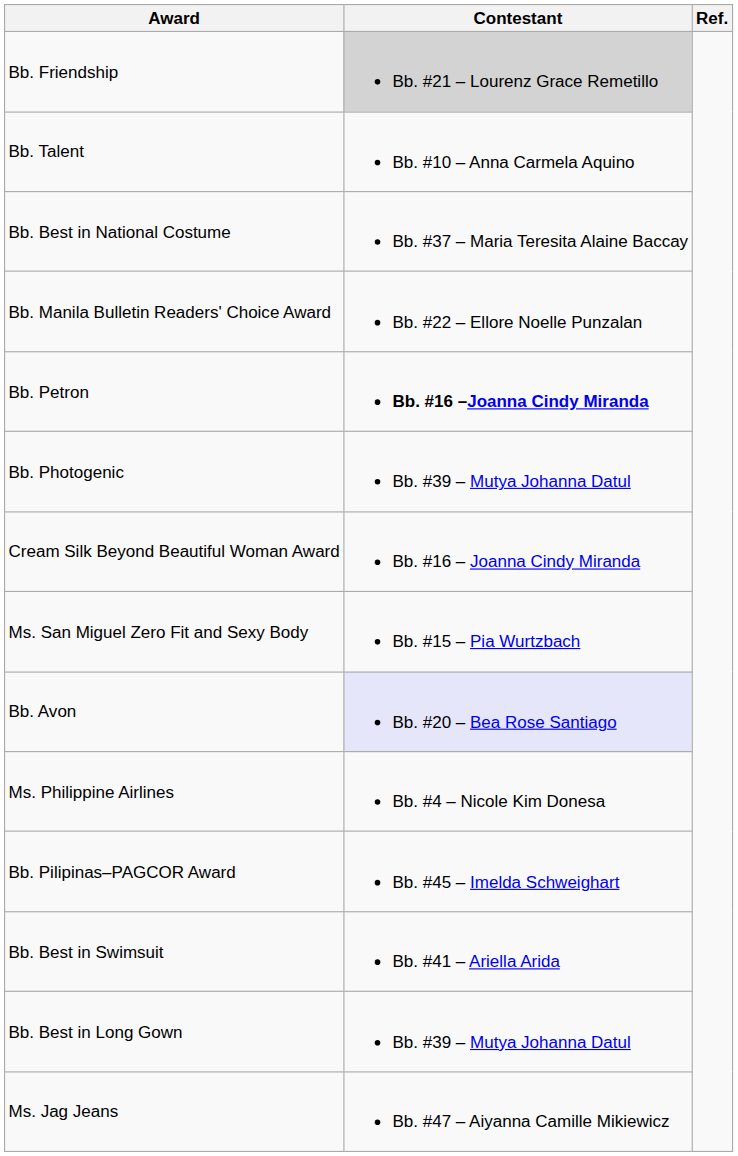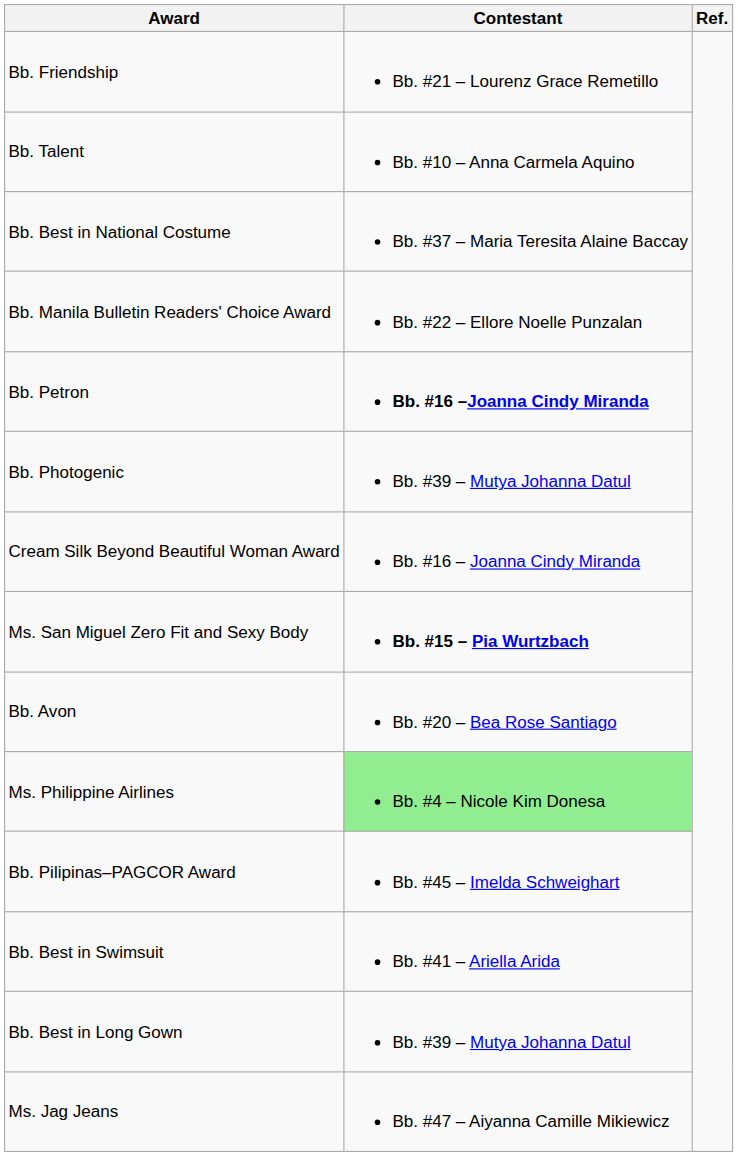(518, 81) lightgrey background -> (518, 81) no background
(518, 641) normal -> (518, 641) bold
(518, 721) lavender background -> (518, 721) no background
(518, 801) no background -> (518, 801) lightgreen background
